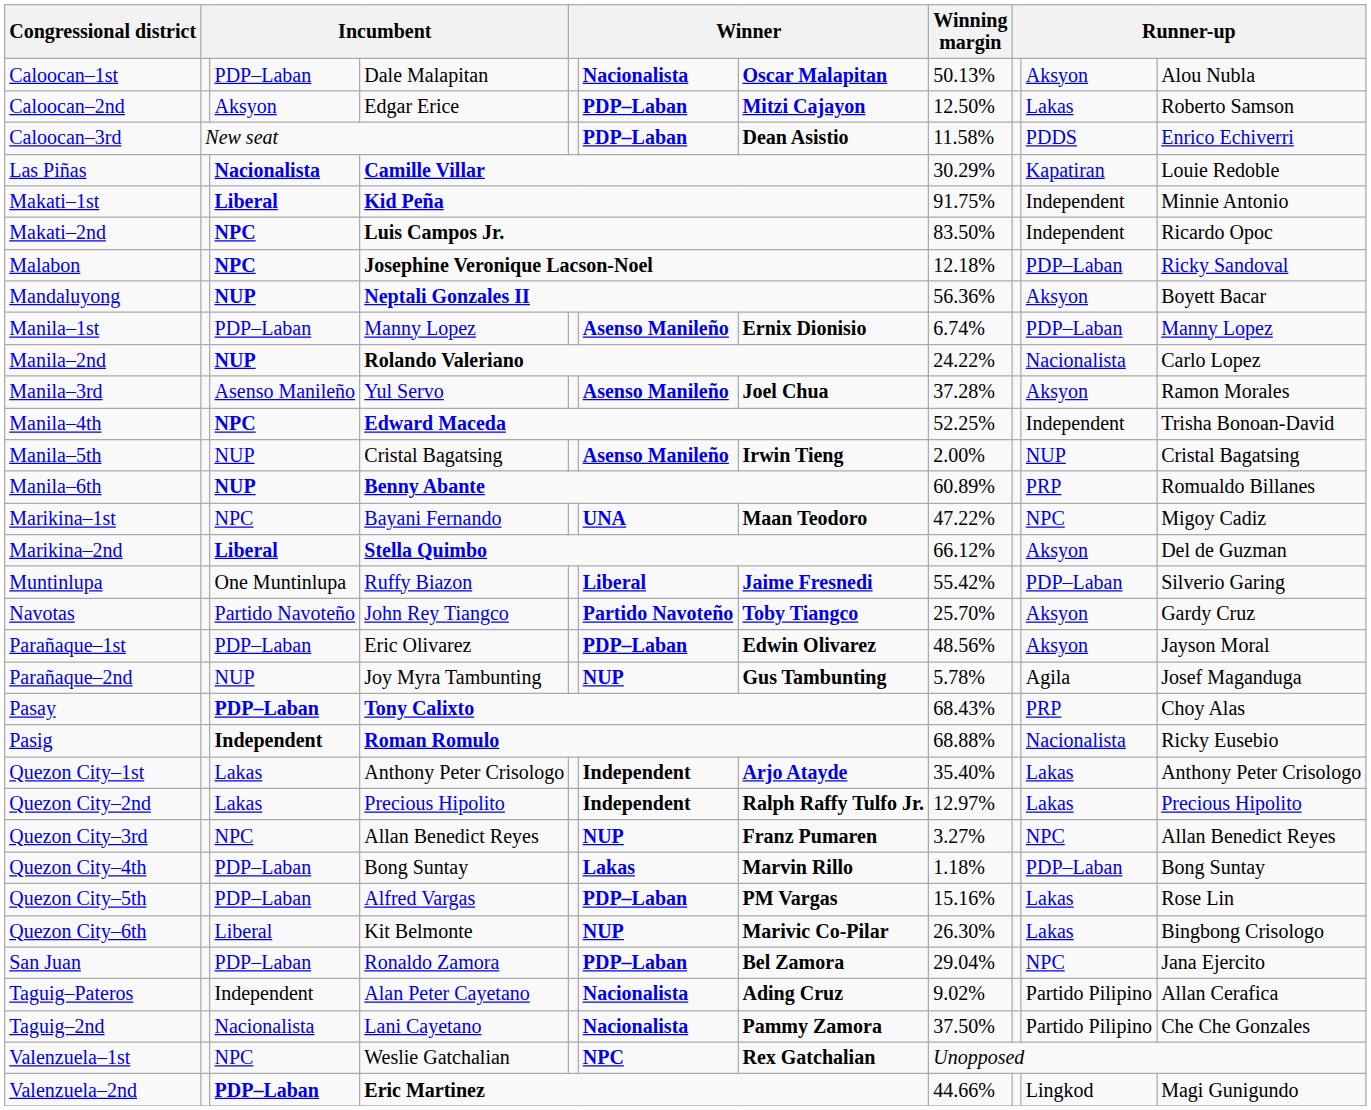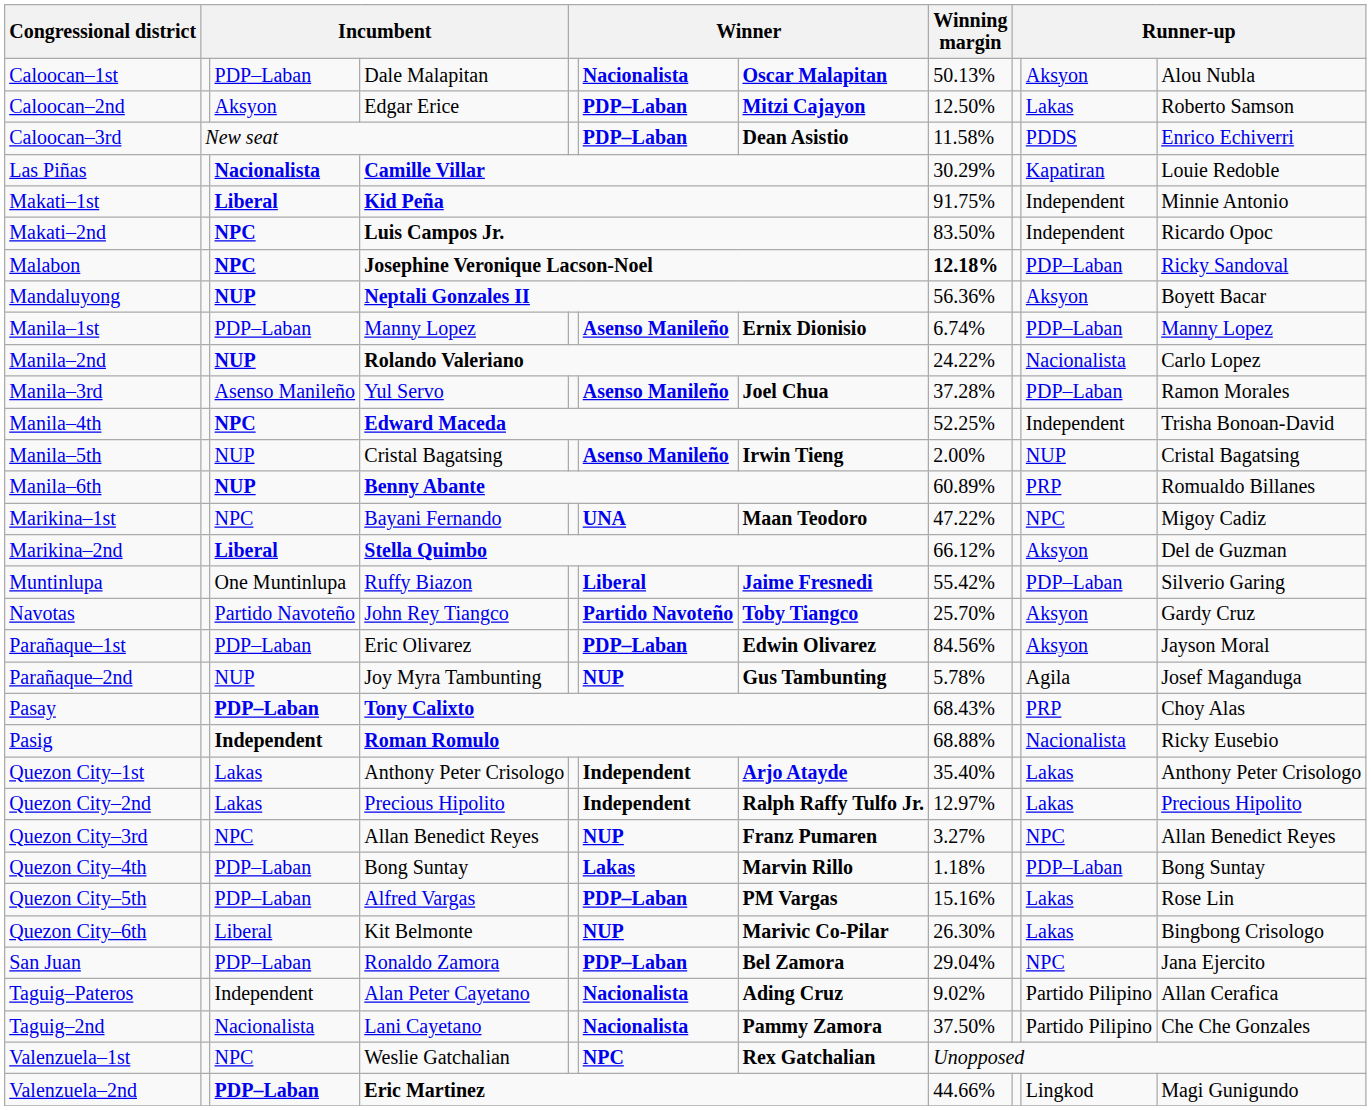(964, 264) normal -> (966, 264) bold
(1057, 391) Aksyon -> (1074, 391) PDP–Laban
(964, 645) 48.56% -> (964, 645) 84.56%
